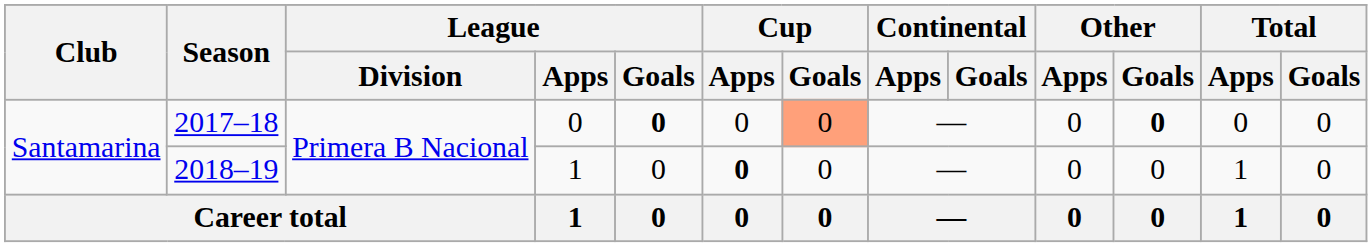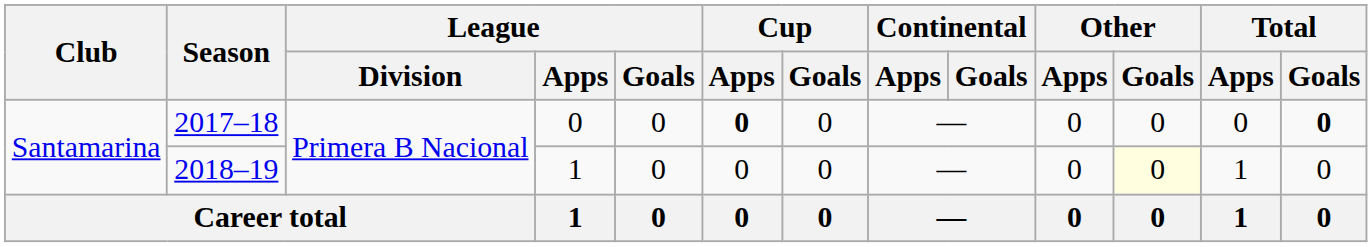(658, 122) bold -> (658, 122) normal
(742, 122) normal -> (742, 122) bold
(825, 122) lightsalmon background -> (825, 122) no background
(1158, 122) bold -> (1158, 122) normal
(1324, 122) normal -> (1324, 122) bold
(742, 169) bold -> (742, 169) normal
(1158, 169) no background -> (1158, 169) lightyellow background
